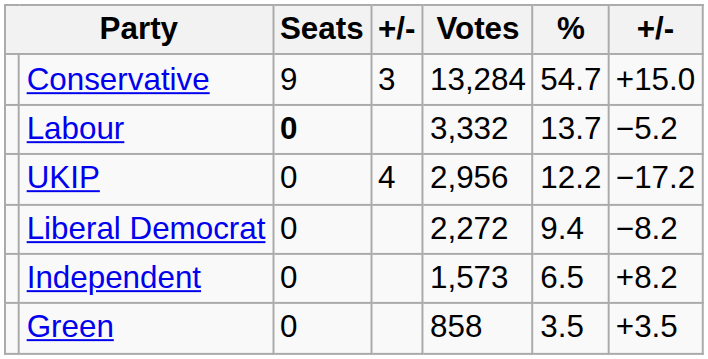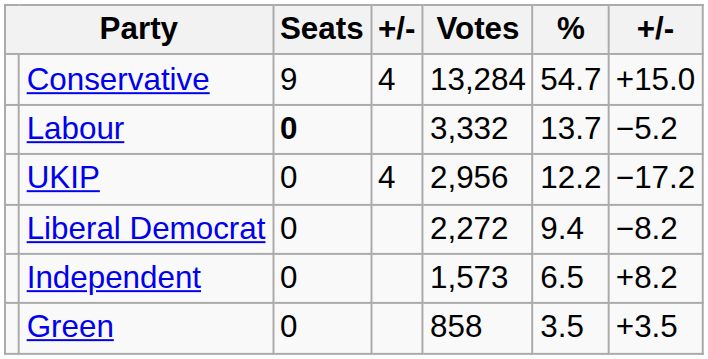(387, 79) 3 -> (387, 79) 4
